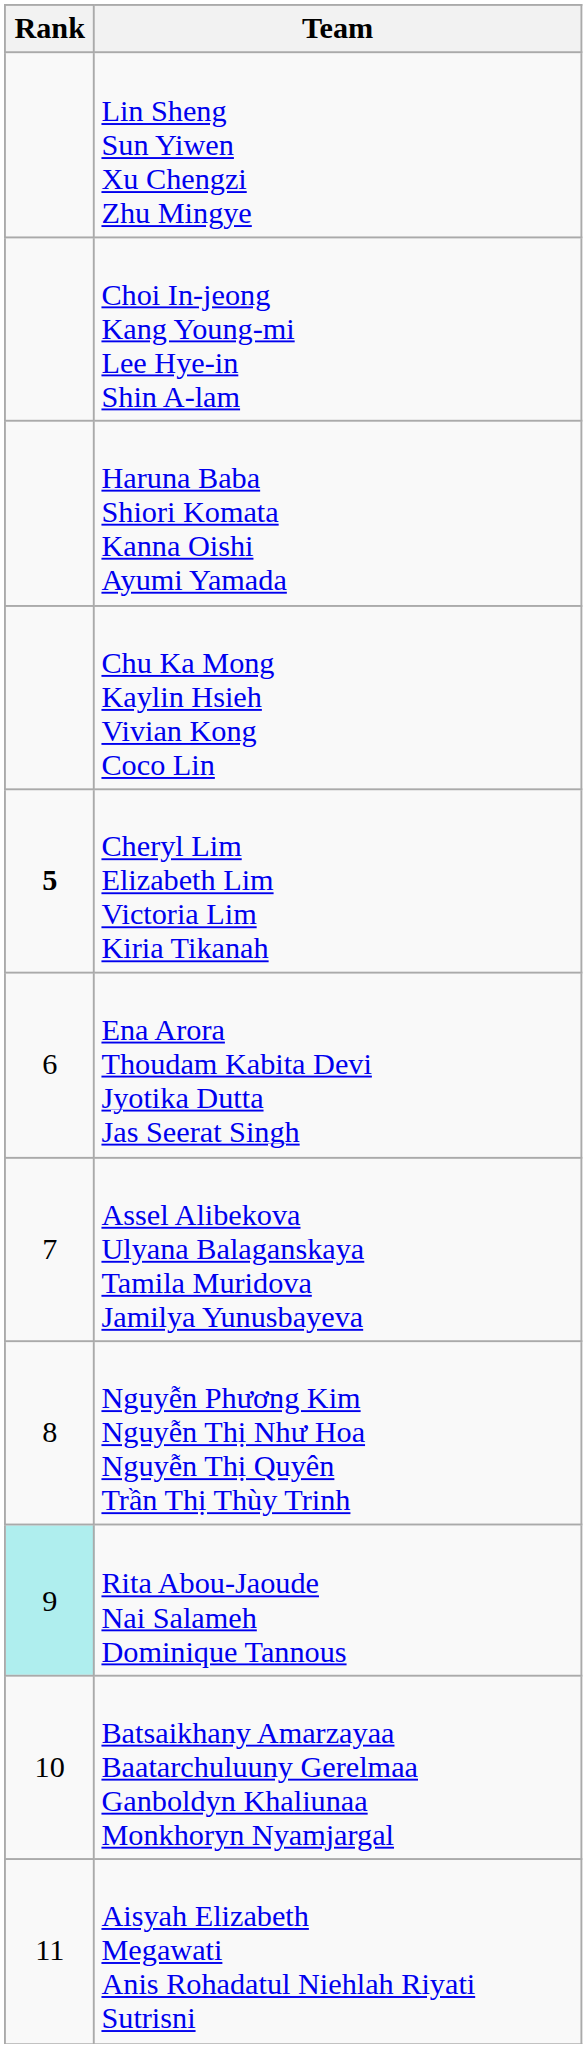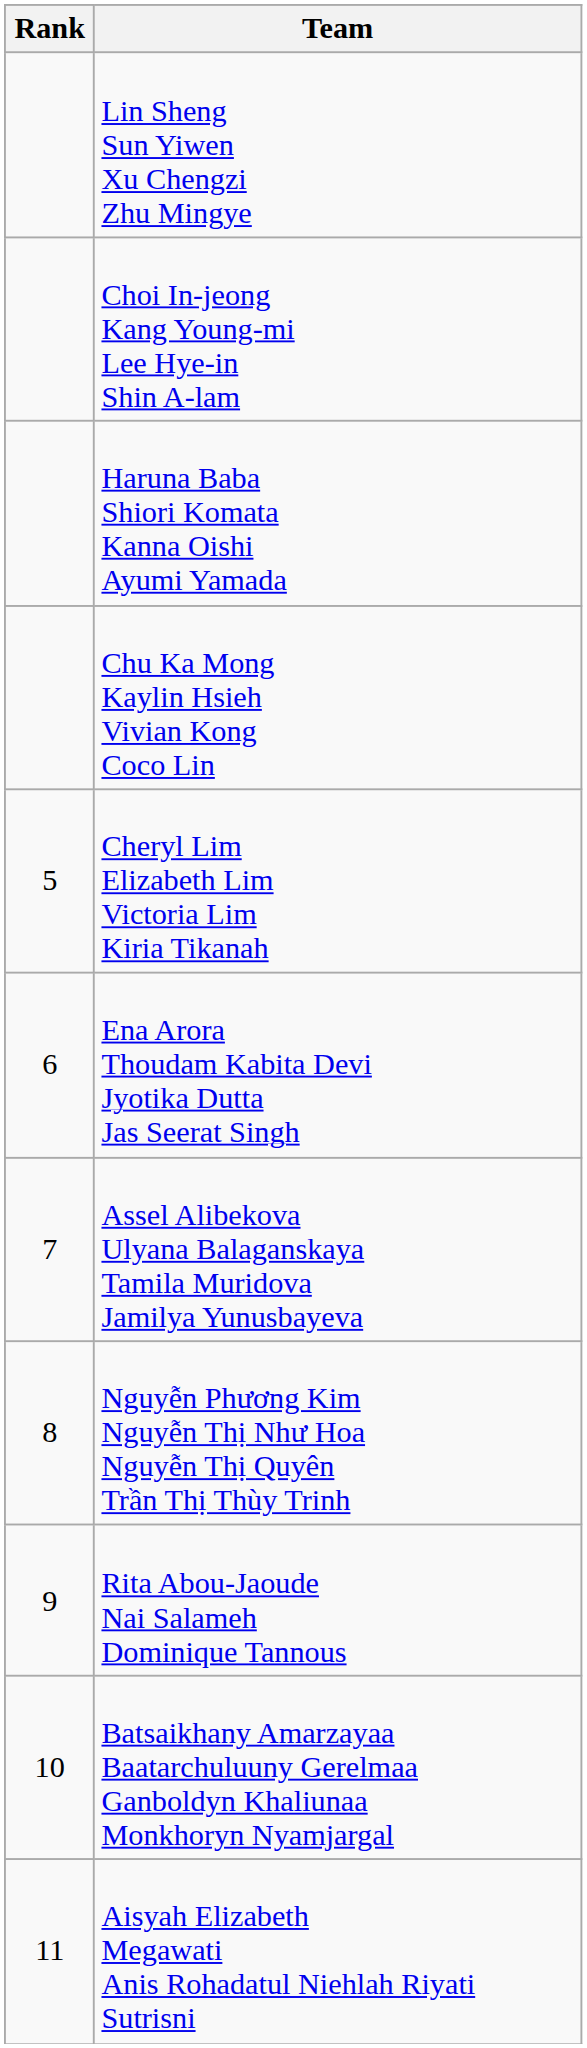(50, 880) bold -> (50, 880) normal
(50, 1599) paleturquoise background -> (50, 1599) no background
